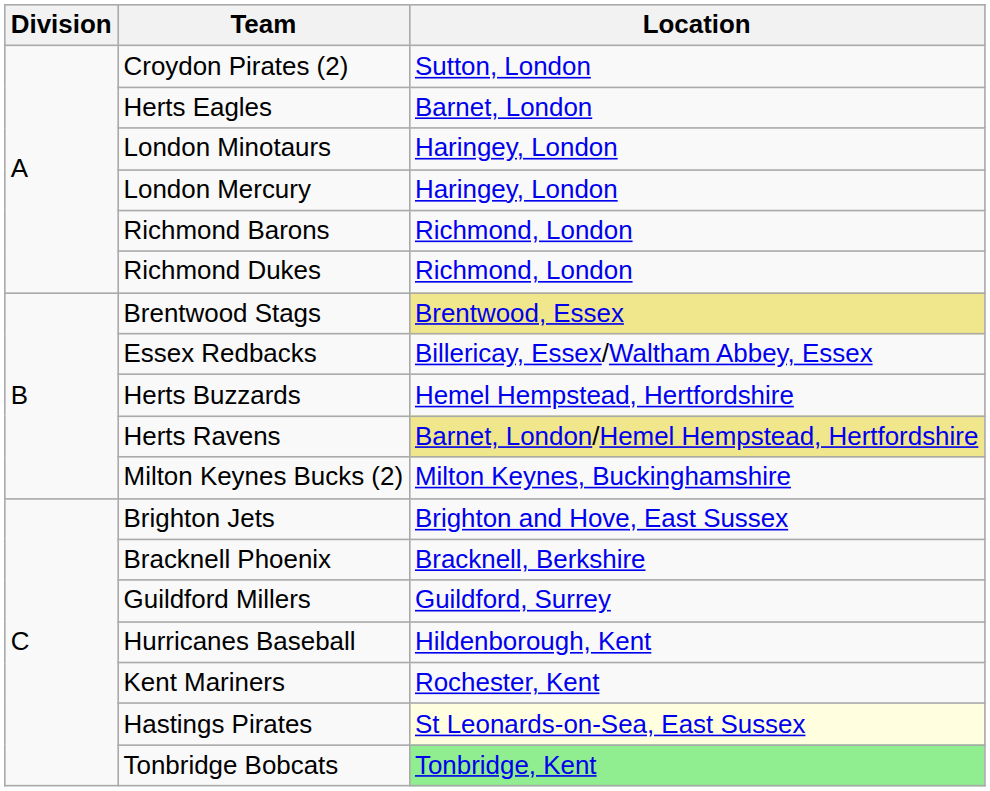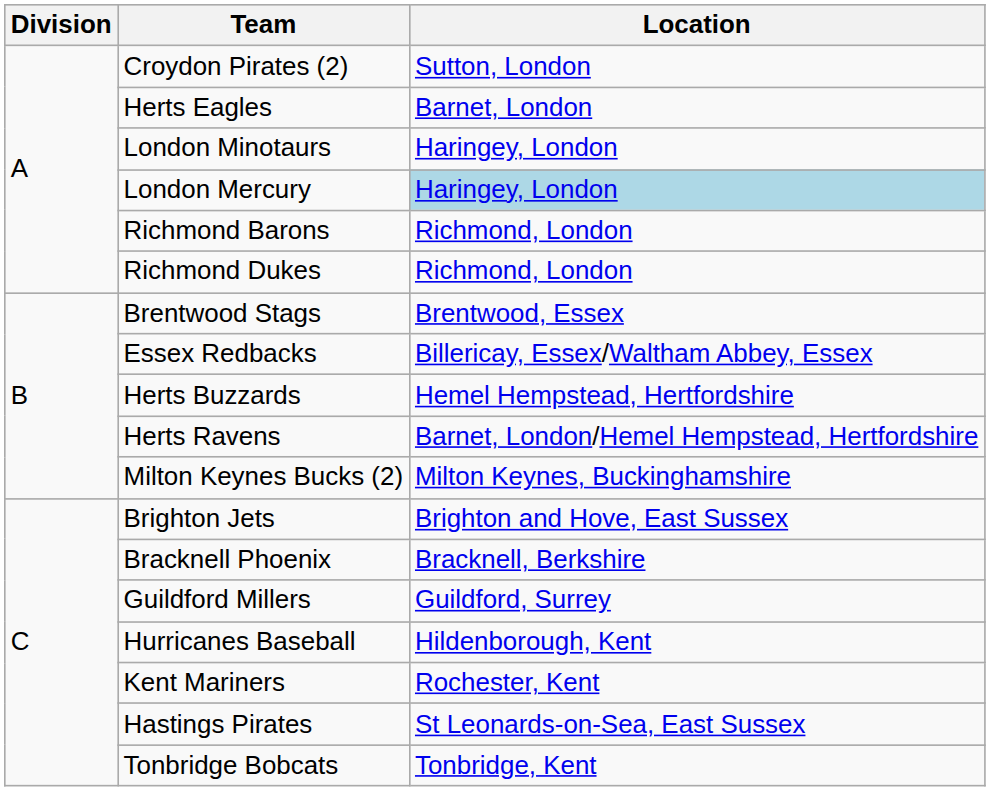(516, 189) no background -> (516, 189) lightblue background
(519, 312) khaki background -> (519, 312) no background
(697, 436) khaki background -> (697, 436) no background
(610, 723) lightyellow background -> (610, 723) no background
(506, 764) lightgreen background -> (506, 764) no background
